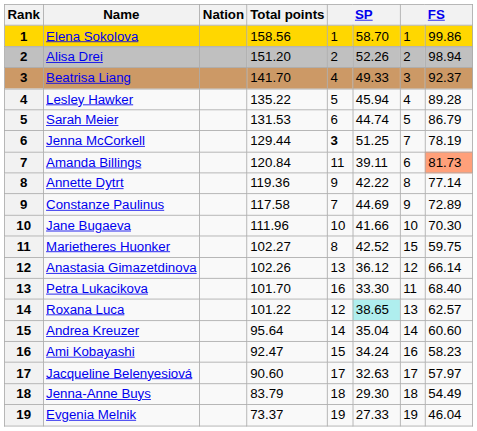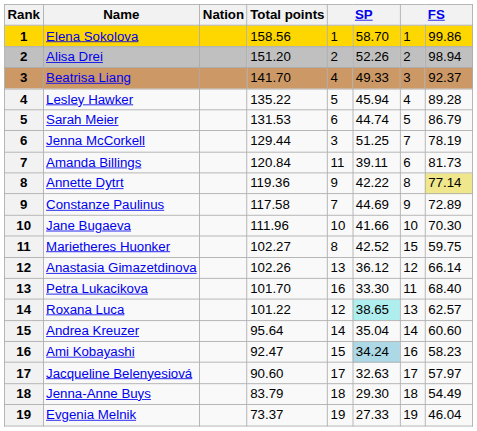(334, 141) bold -> (334, 141) normal
(445, 162) lightsalmon background -> (445, 162) no background
(445, 183) no background -> (445, 183) khaki background
(372, 352) no background -> (372, 352) lightblue background
